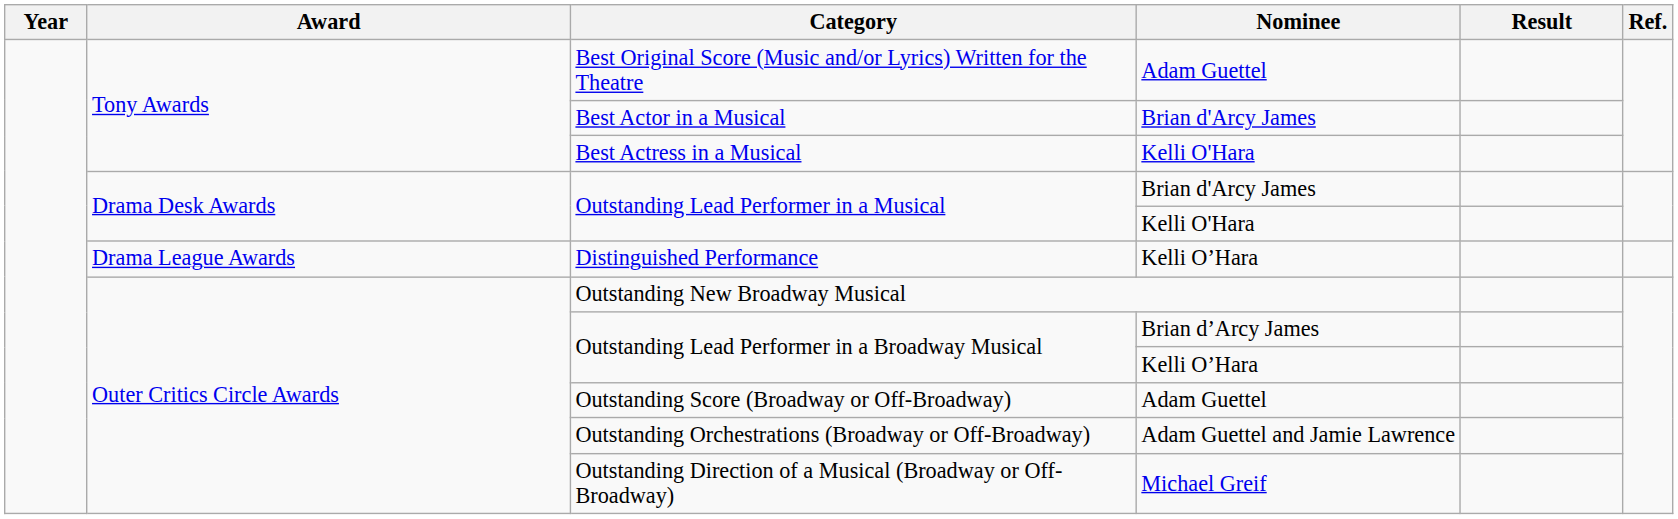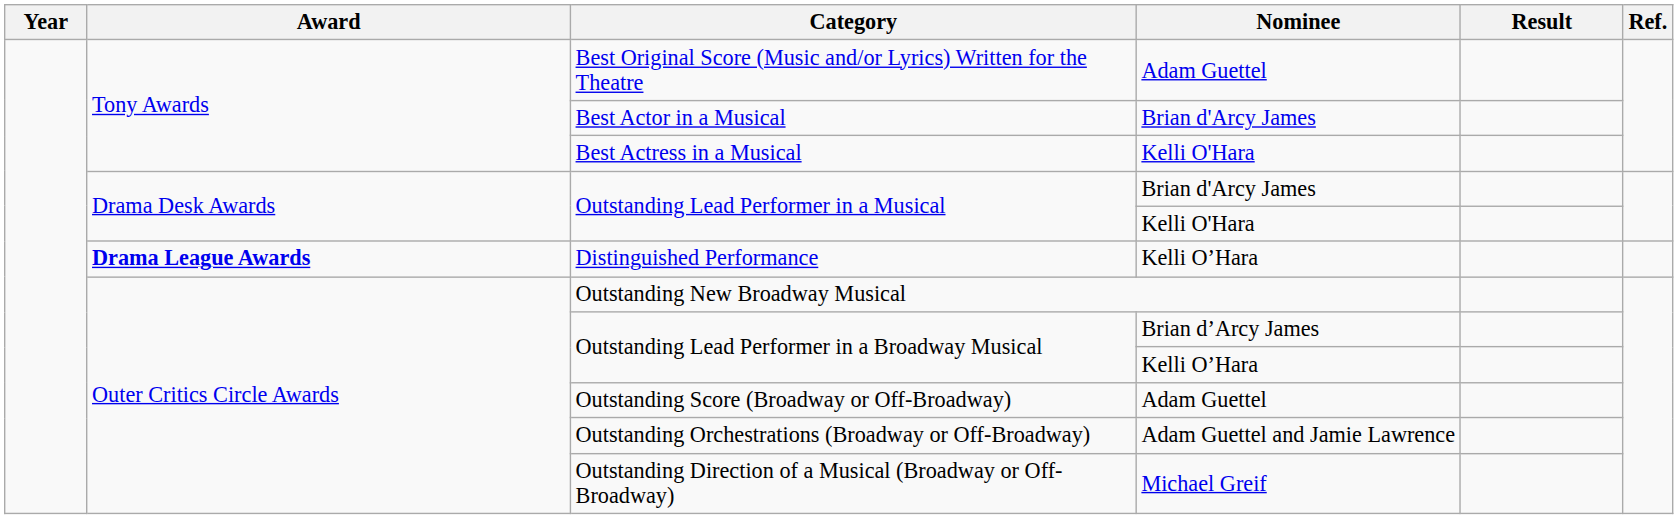(194, 258) normal -> (201, 258) bold
